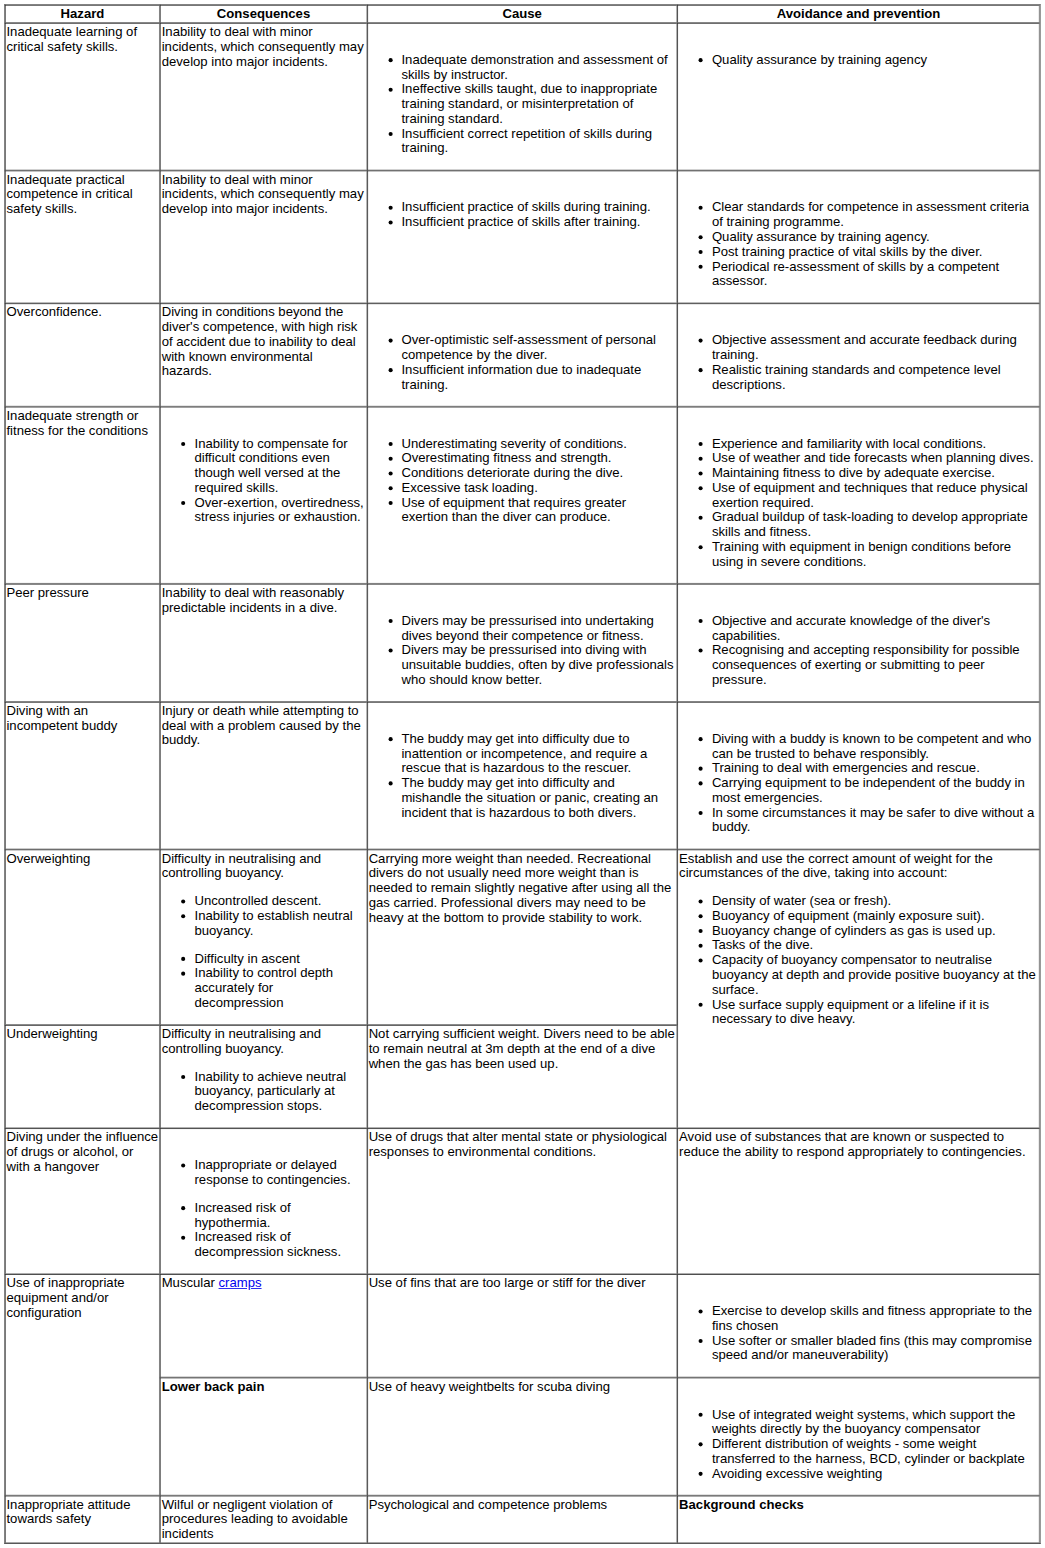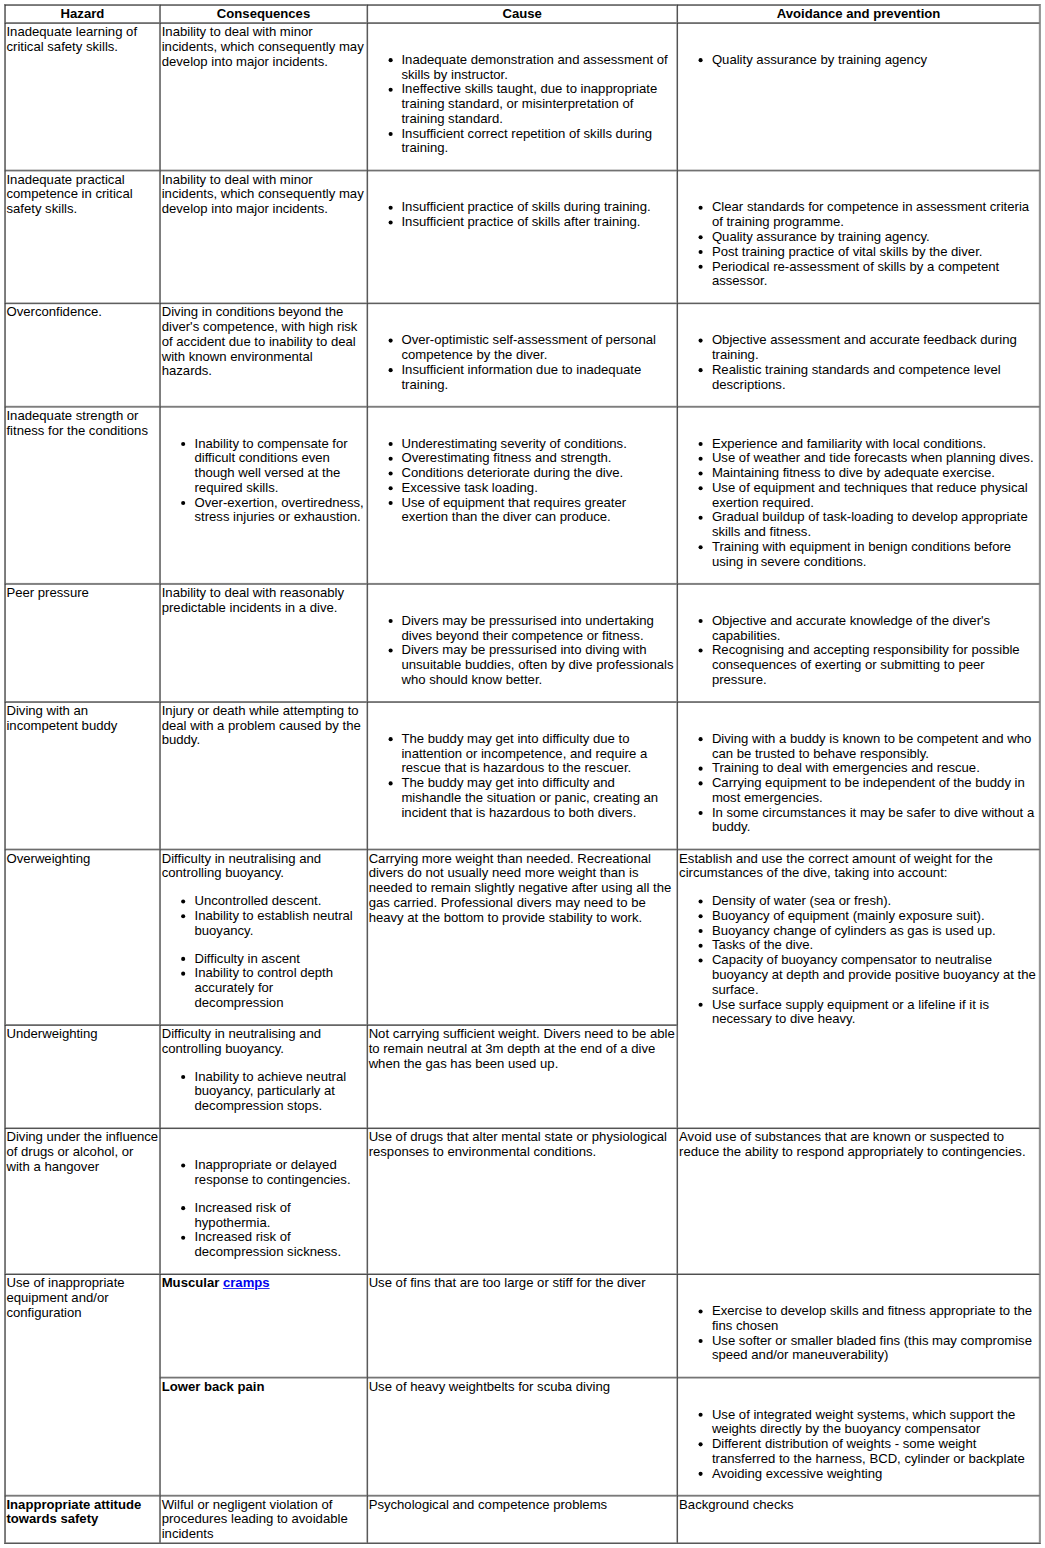(212, 1283) normal -> (216, 1283) bold
(68, 1512) normal -> (74, 1512) bold
(741, 1504) bold -> (736, 1504) normal
